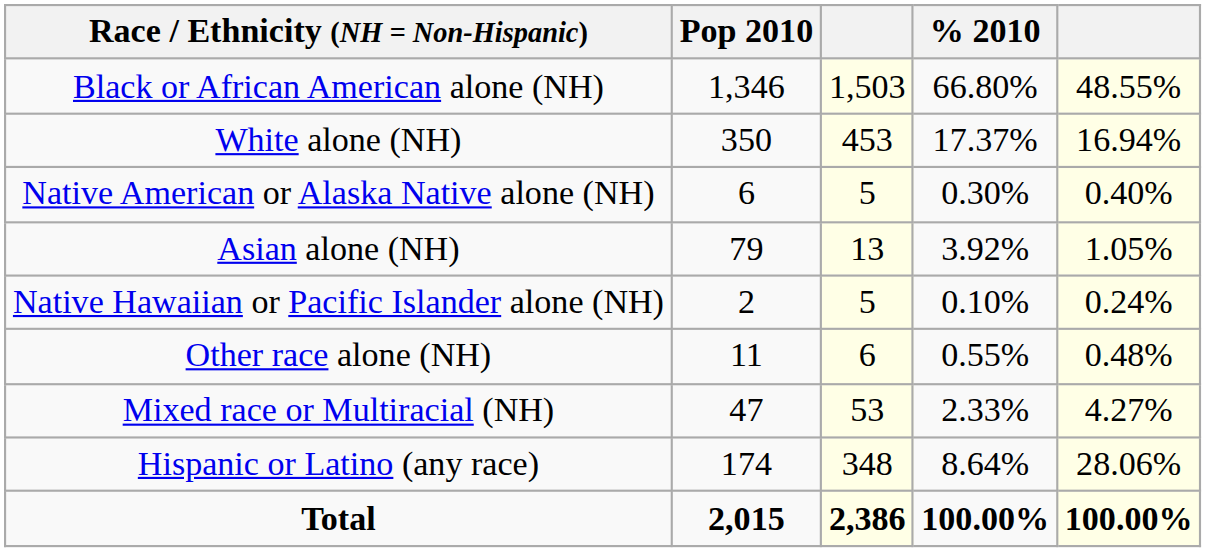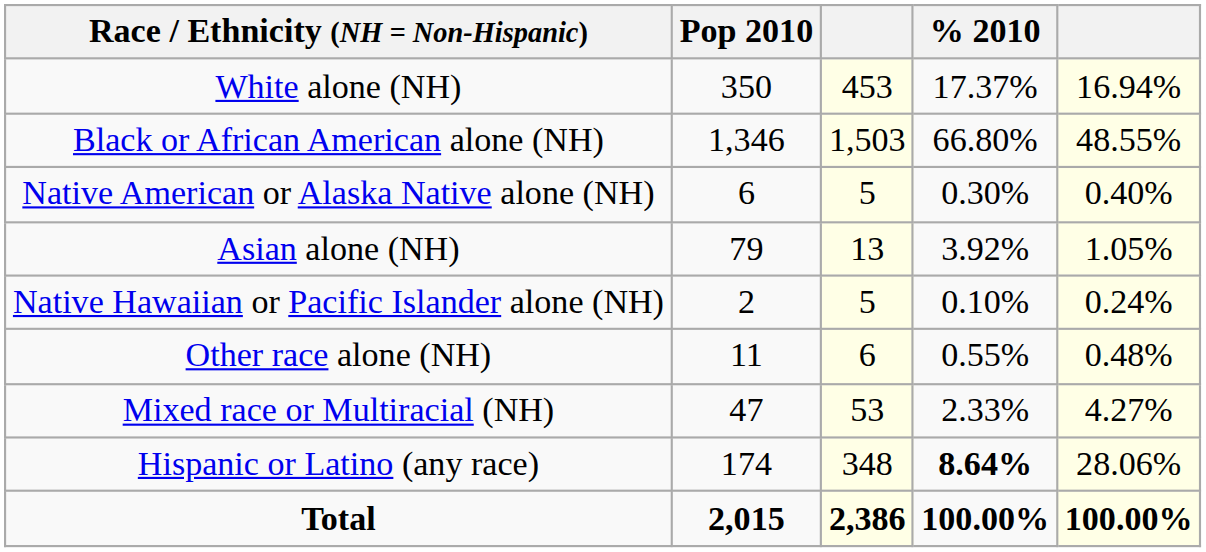rows swapped: (338, 139) <-> (338, 85)
(985, 463) normal -> (985, 463) bold
